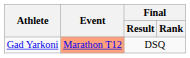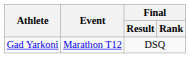(93, 45) lightsalmon background -> (93, 45) no background
